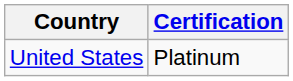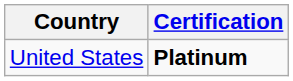(197, 57) normal -> (201, 57) bold
